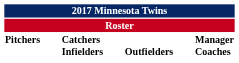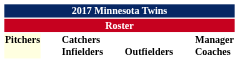(23, 40) no background -> (23, 40) lightyellow background
